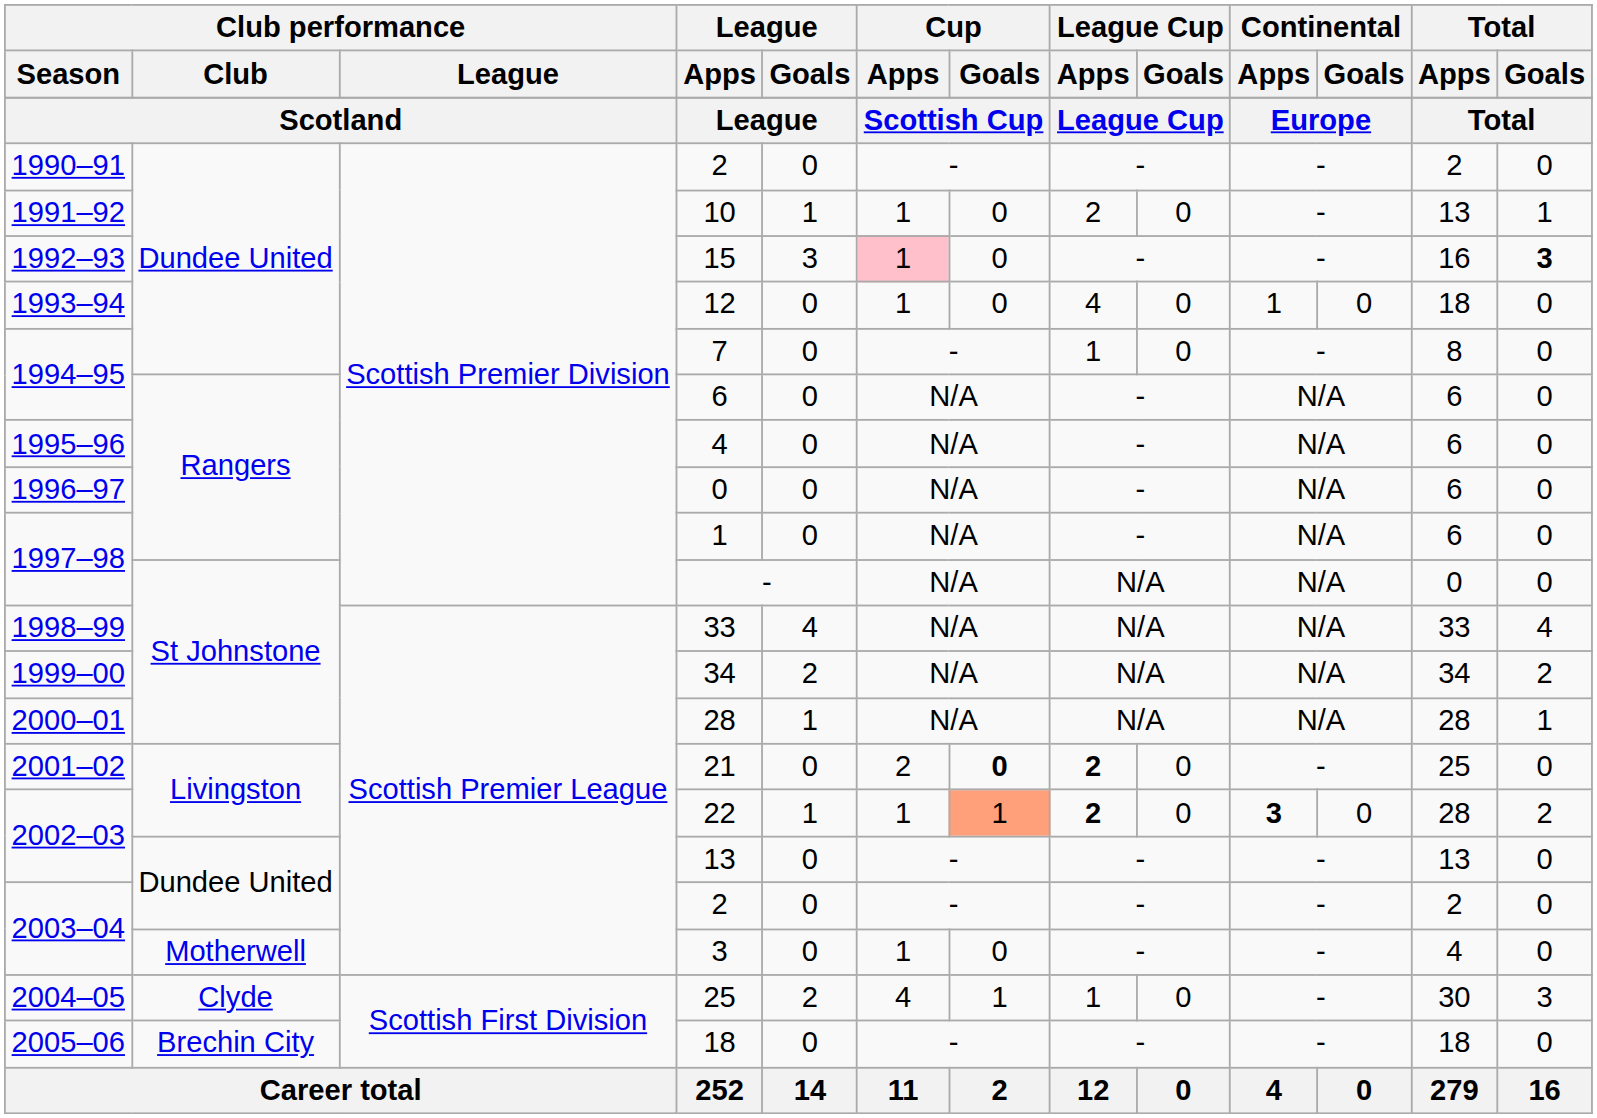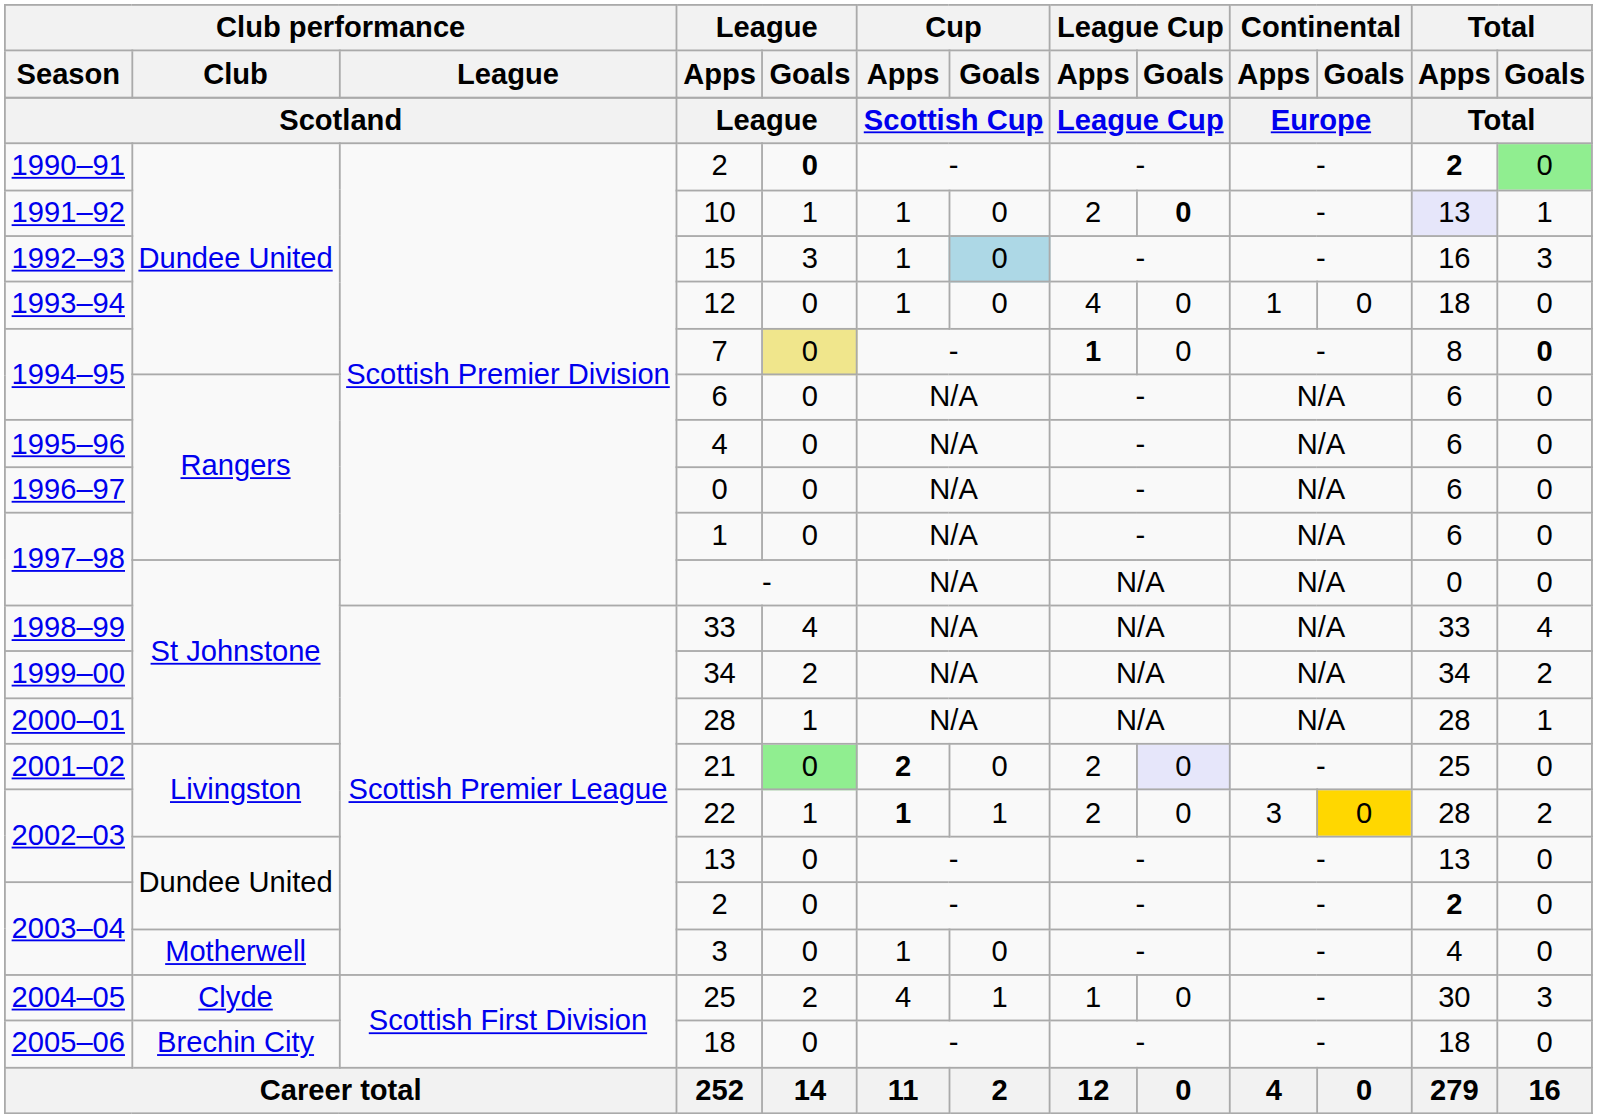(810, 166) normal -> (810, 166) bold
(1454, 166) normal -> (1454, 166) bold
(1545, 166) no background -> (1545, 166) lightgreen background
(1183, 212) normal -> (1183, 212) bold
(1454, 212) no background -> (1454, 212) lavender background
(903, 258) pink background -> (903, 258) no background
(1000, 258) no background -> (1000, 258) lightblue background
(1545, 258) bold -> (1545, 258) normal
(810, 350) no background -> (810, 350) khaki background
(1093, 350) normal -> (1093, 350) bold
(1545, 350) normal -> (1545, 350) bold
(810, 766) no background -> (810, 766) lightgreen background
(903, 766) normal -> (903, 766) bold
(1000, 766) bold -> (1000, 766) normal
(1093, 766) bold -> (1093, 766) normal
(1183, 766) no background -> (1183, 766) lavender background
(903, 812) normal -> (903, 812) bold
(1000, 812) lightsalmon background -> (1000, 812) no background
(1093, 812) bold -> (1093, 812) normal
(1274, 812) bold -> (1274, 812) normal
(1364, 812) no background -> (1364, 812) gold background
(1454, 905) normal -> (1454, 905) bold
